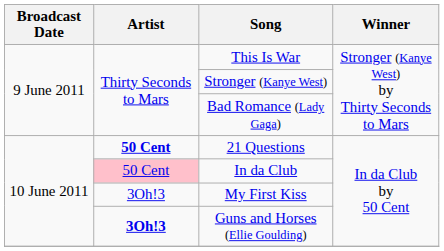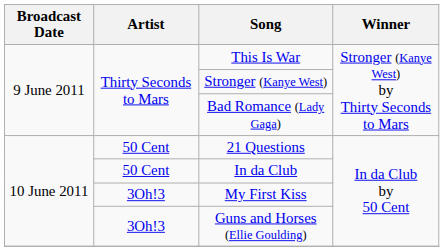(146, 147) bold -> (146, 147) normal
(146, 170) pink background -> (146, 170) no background
(146, 226) bold -> (146, 226) normal
